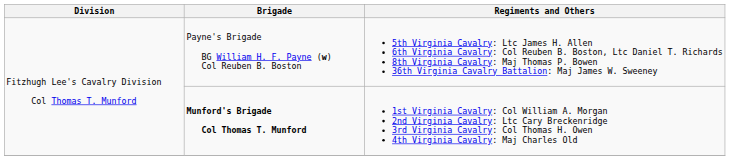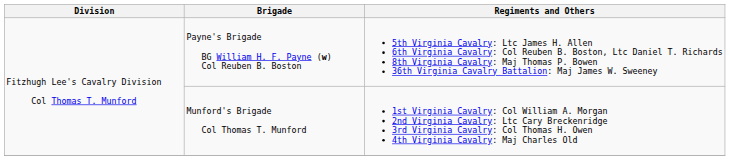(246, 121) bold -> (246, 121) normal
